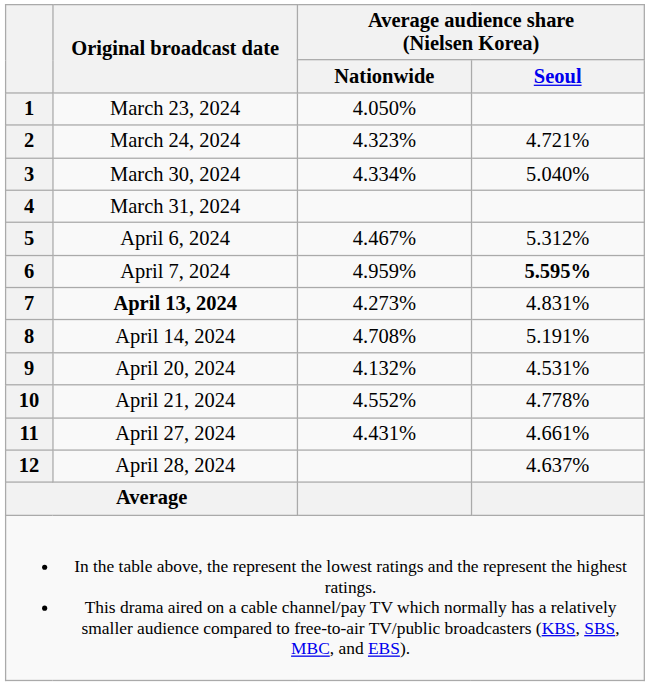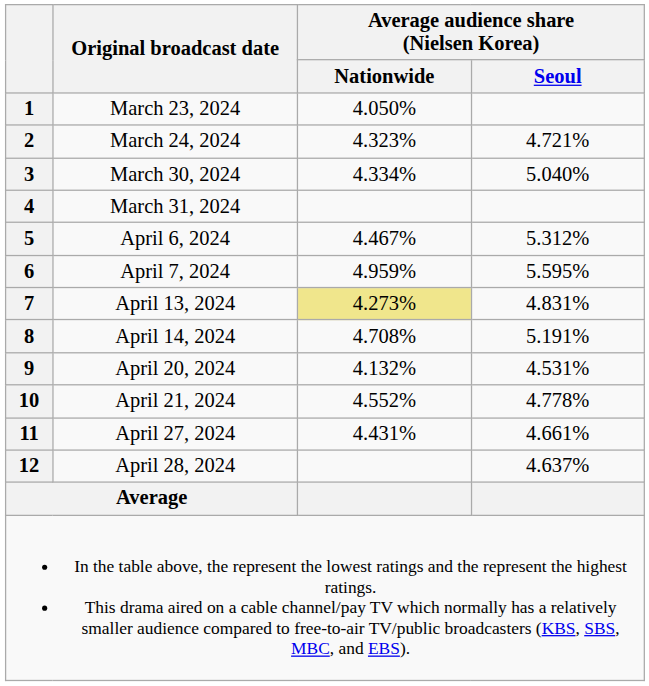(558, 271) bold -> (558, 271) normal
(175, 303) bold -> (175, 303) normal
(384, 303) no background -> (384, 303) khaki background
